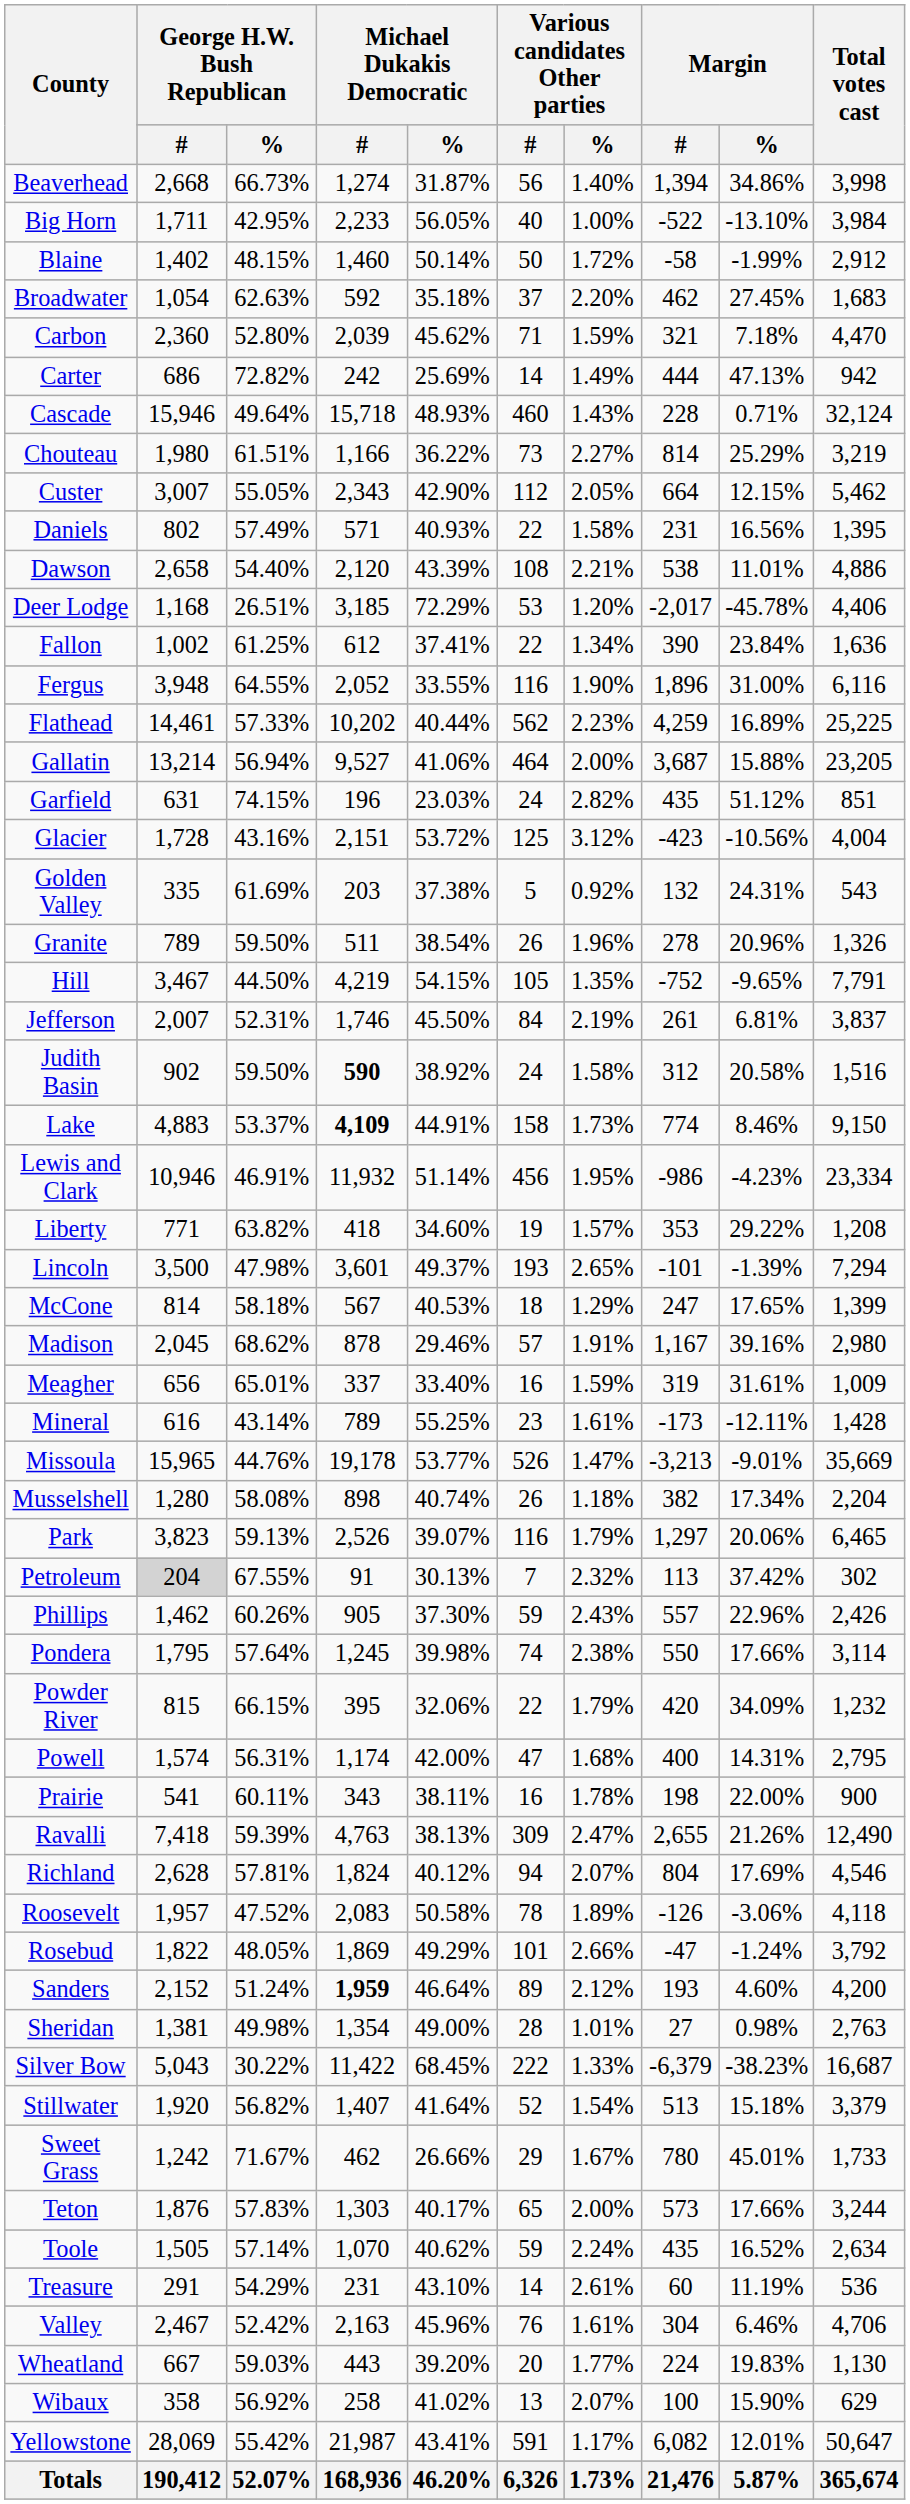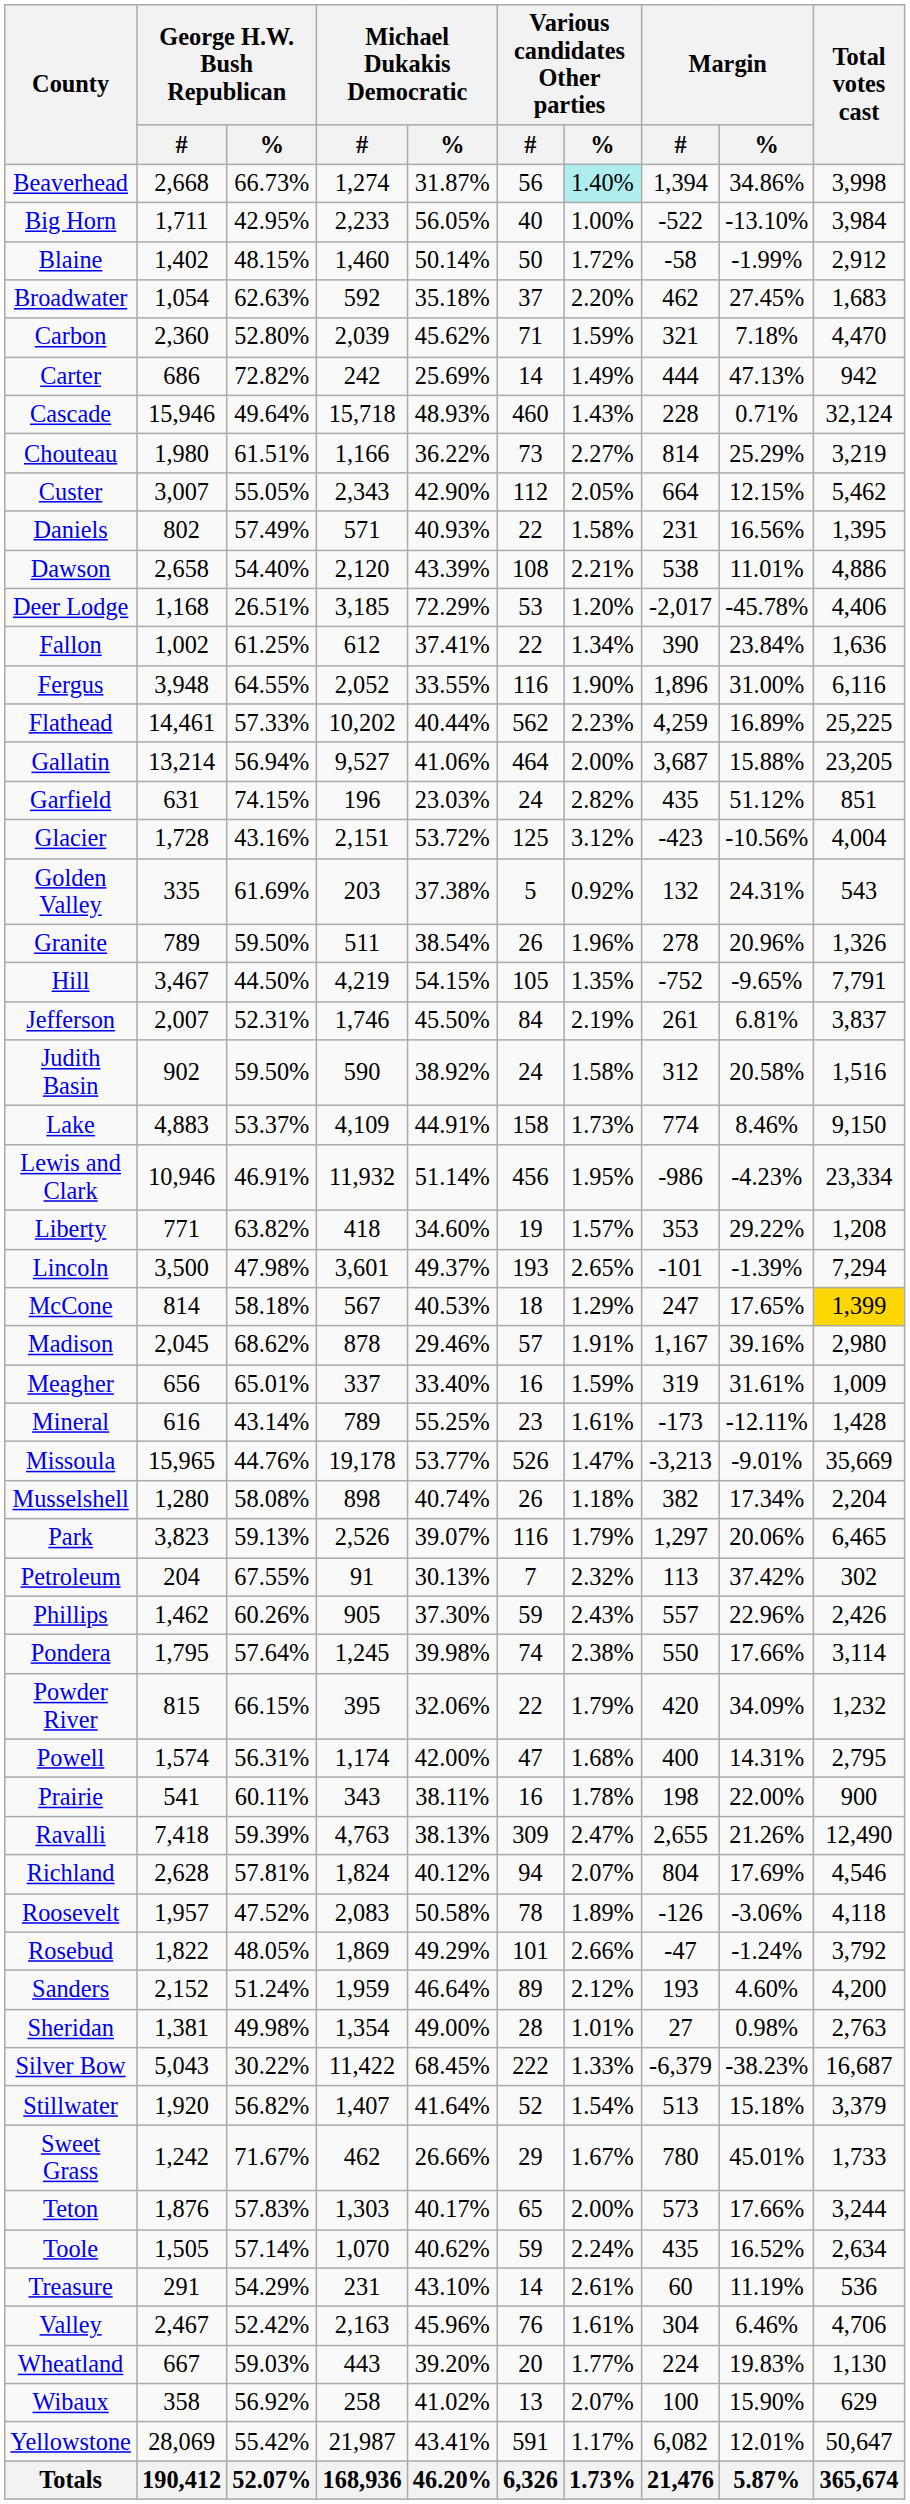(602, 183) no background -> (602, 183) paleturquoise background
(362, 1072) bold -> (362, 1072) normal
(362, 1124) bold -> (362, 1124) normal
(859, 1306) no background -> (859, 1306) gold background
(182, 1576) lightgrey background -> (182, 1576) no background
(362, 1989) bold -> (362, 1989) normal
